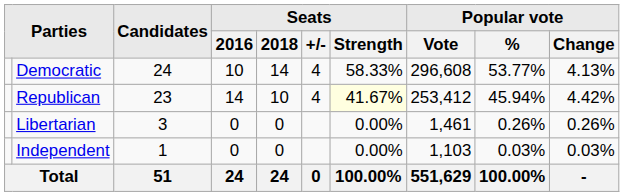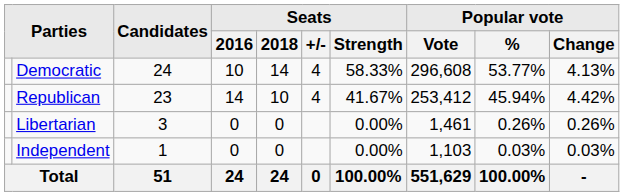(374, 97) lightyellow background -> (374, 97) no background
